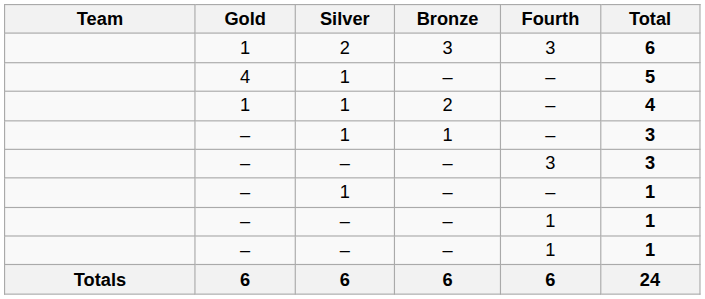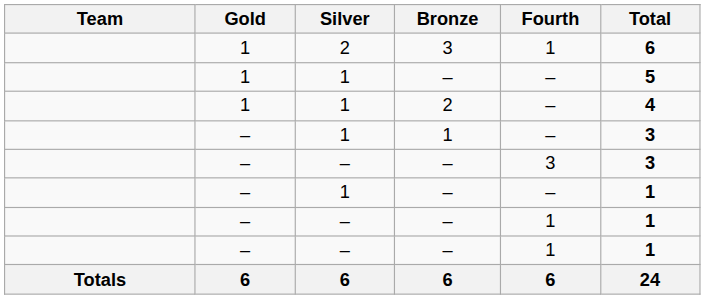(550, 47) 3 -> (550, 47) 1
(245, 76) 4 -> (245, 76) 1
